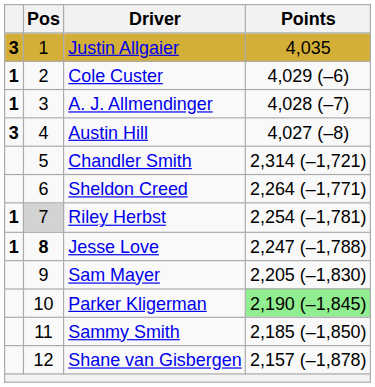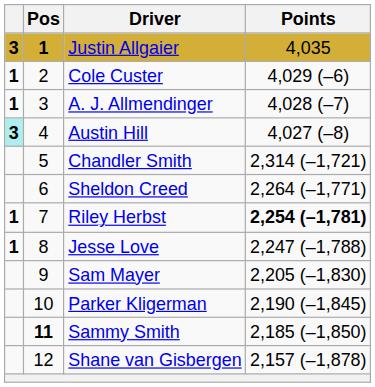(44, 47) normal -> (44, 47) bold
(14, 133) no background -> (14, 133) paleturquoise background
(44, 218) lightgrey background -> (44, 218) no background
(308, 218) normal -> (308, 218) bold
(44, 246) bold -> (44, 246) normal
(308, 303) lightgreen background -> (308, 303) no background
(44, 331) normal -> (43, 331) bold
